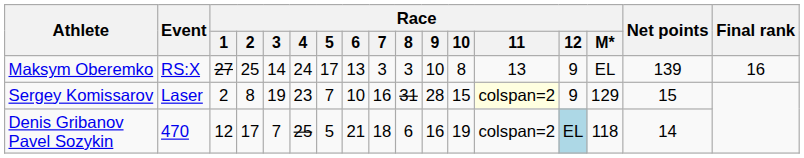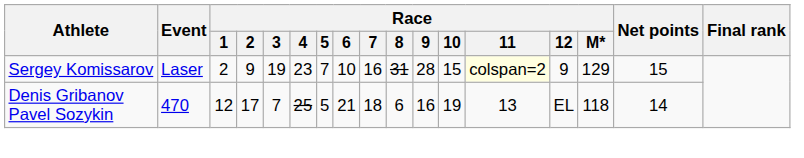- row: (81, 69)
(250, 96) 8 -> (250, 69) 9
(517, 132) colspan=2 -> (507, 105) 13
(573, 132) lightblue background -> (564, 105) no background
